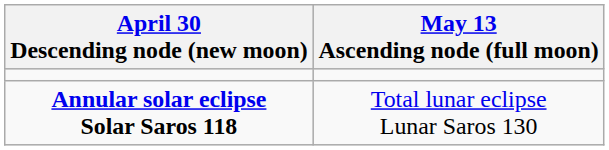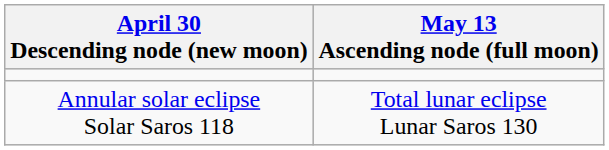(159, 112) bold -> (159, 112) normal
